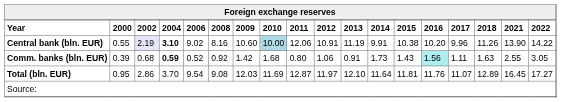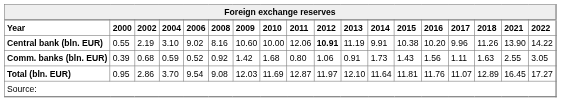(146, 43) lavender background -> (146, 43) no background
(170, 43) bold -> (170, 43) normal
(273, 43) lightblue background -> (273, 43) no background
(327, 43) normal -> (327, 43) bold
(170, 58) bold -> (170, 58) normal
(432, 58) paleturquoise background -> (432, 58) no background
